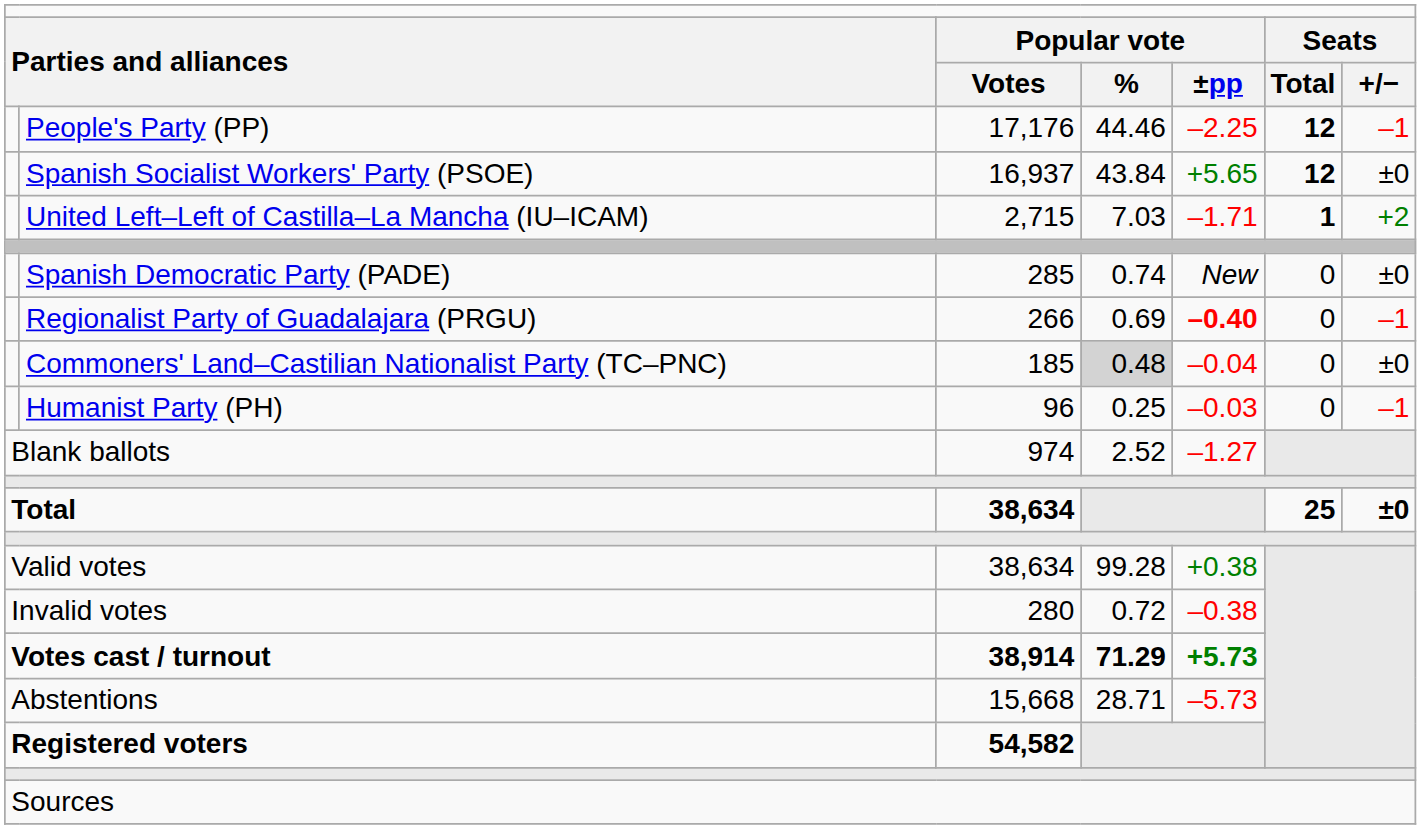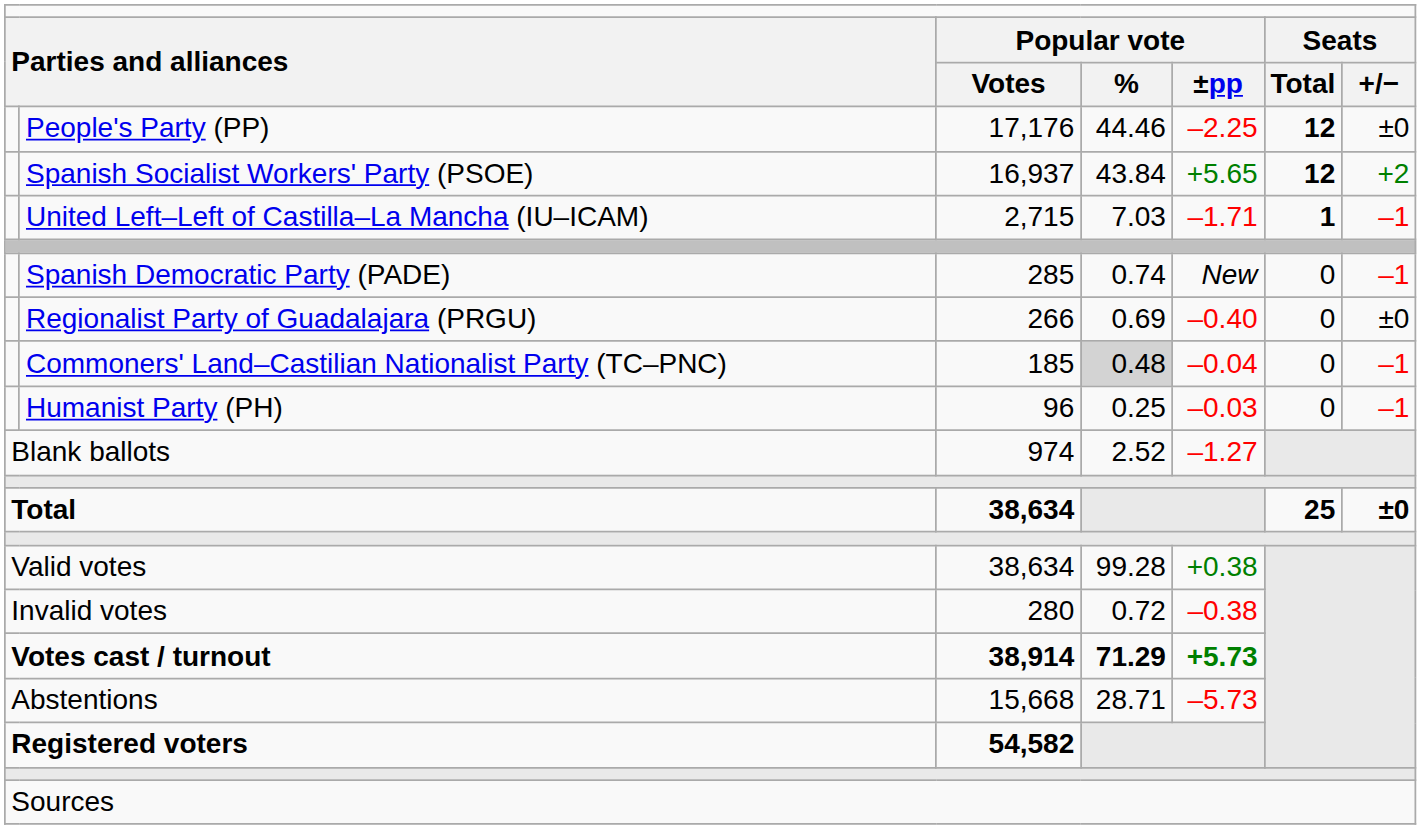(1394, 128) –1 -> (1394, 128) ±0
(1394, 172) ±0 -> (1393, 172) +2
(1393, 217) +2 -> (1394, 217) –1
(1394, 274) ±0 -> (1394, 274) –1
(1223, 318) bold -> (1223, 318) normal
(1394, 318) –1 -> (1394, 318) ±0
(1394, 363) ±0 -> (1394, 363) –1
